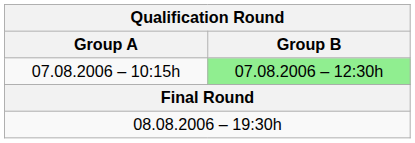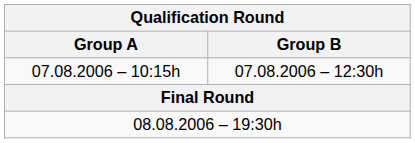(309, 70) lightgreen background -> (309, 70) no background
